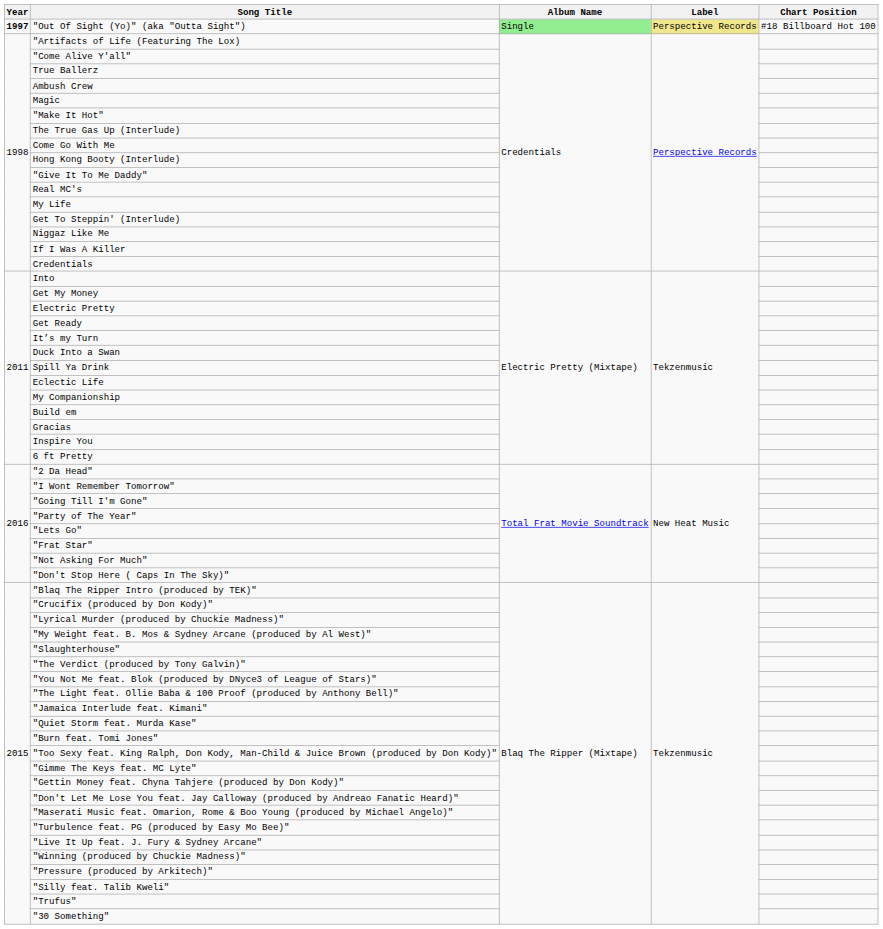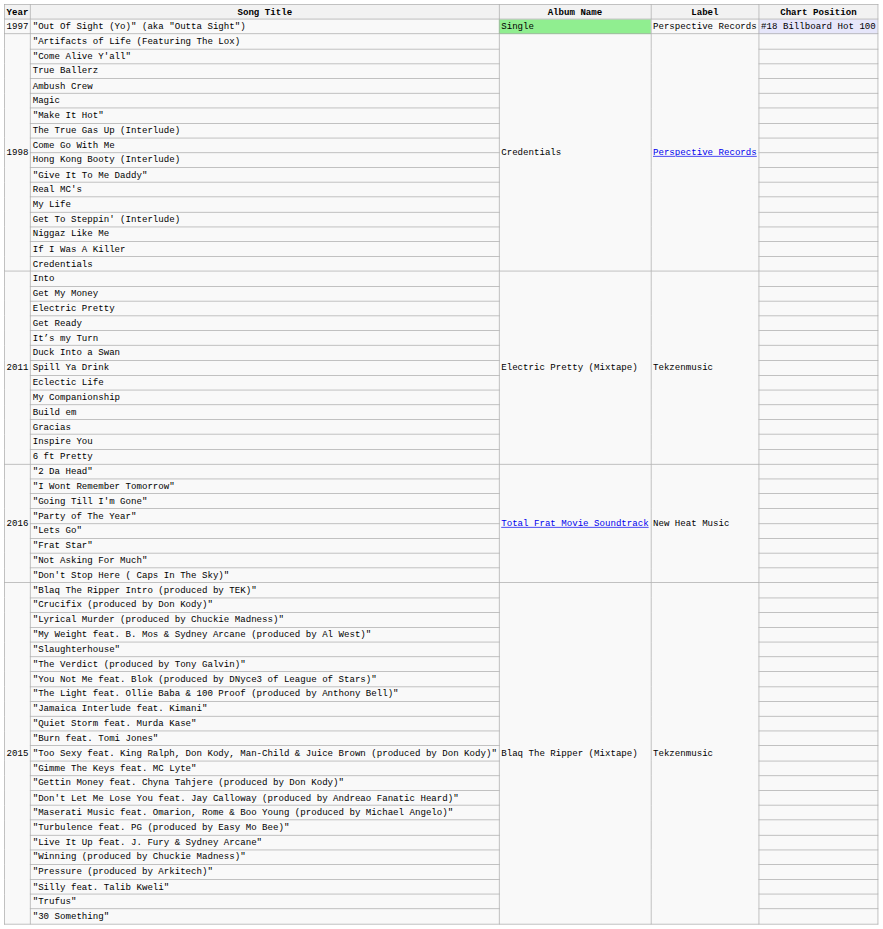(17, 27) bold -> (17, 27) normal
(705, 27) khaki background -> (705, 27) no background
(818, 27) no background -> (818, 27) lavender background
